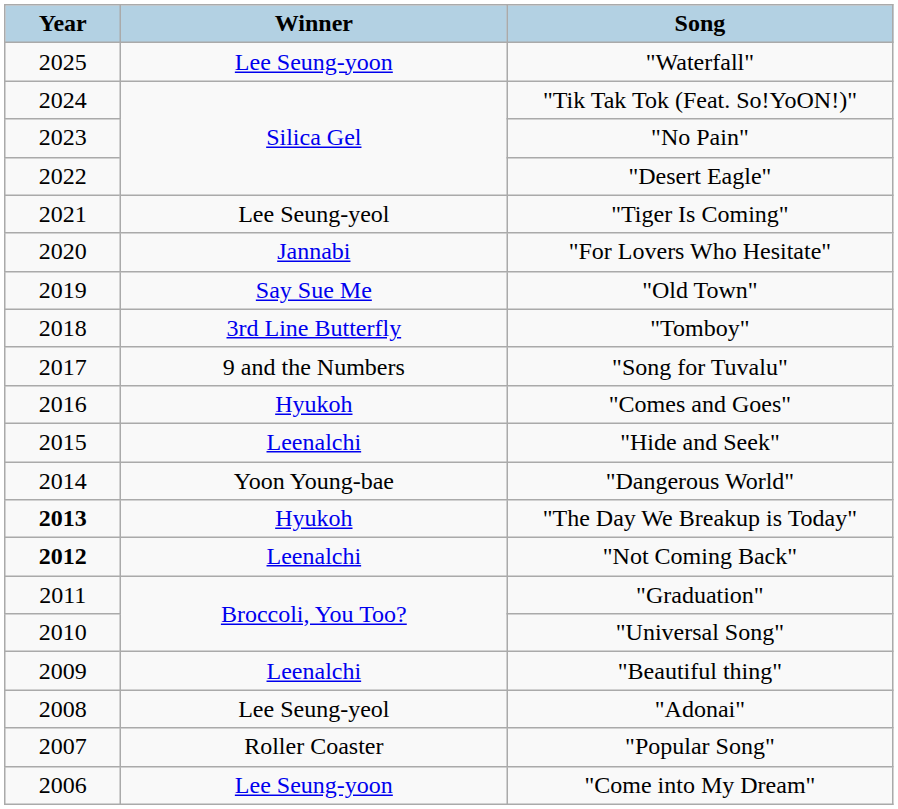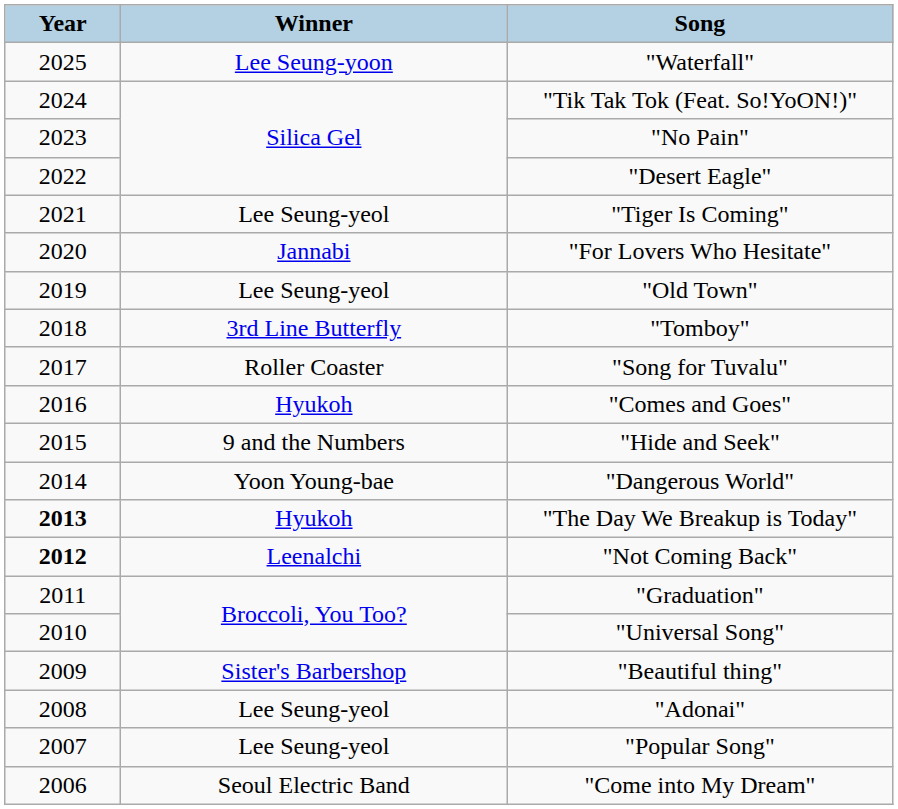(314, 289) Say Sue Me -> (314, 289) Lee Seung-yeol
(314, 366) 9 and the Numbers -> (314, 366) Roller Coaster
(314, 442) Leenalchi -> (314, 442) 9 and the Numbers
(314, 670) Leenalchi -> (314, 670) Sister's Barbershop
(314, 746) Roller Coaster -> (314, 746) Lee Seung-yeol
(314, 784) Lee Seung-yoon -> (314, 784) Seoul Electric Band
